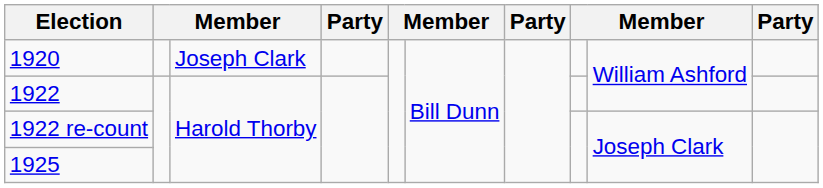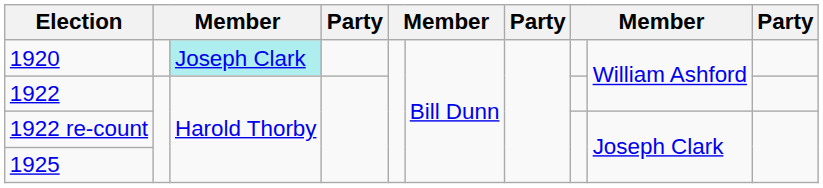(240, 57) no background -> (240, 57) paleturquoise background
